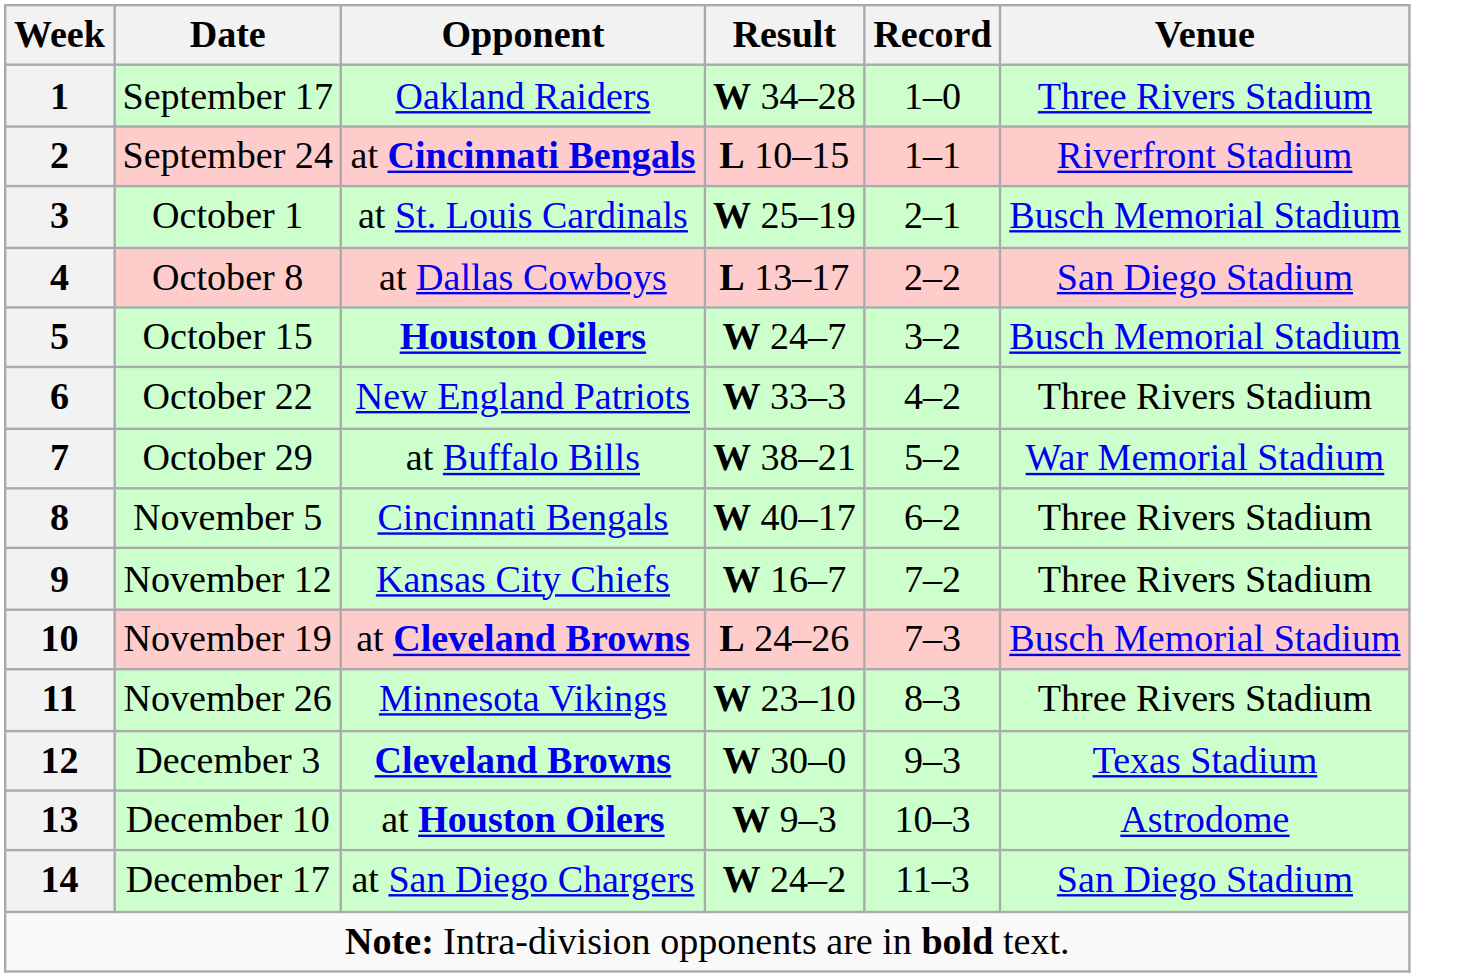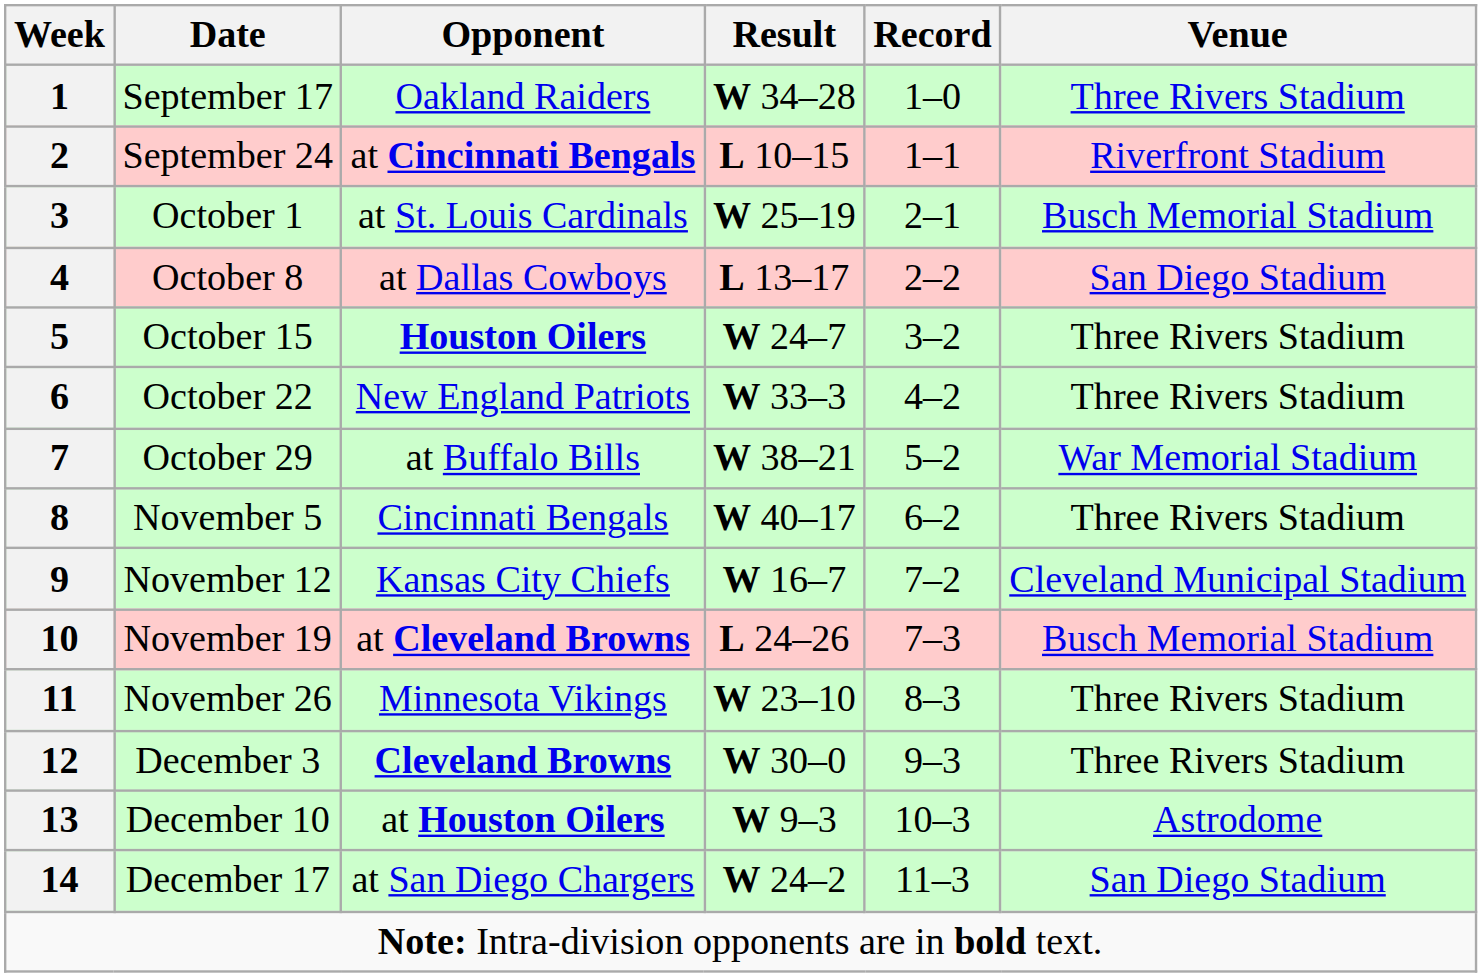(1205, 336) Busch Memorial Stadium -> (1238, 336) Three Rivers Stadium
(1205, 578) Three Rivers Stadium -> (1238, 578) Cleveland Municipal Stadium
(1205, 759) Texas Stadium -> (1238, 759) Three Rivers Stadium
